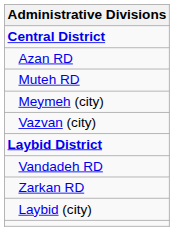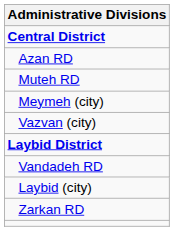(51, 187) Zarkan RD -> (55, 187) Laybid (city)
(55, 209) Laybid (city) -> (51, 209) Zarkan RD
